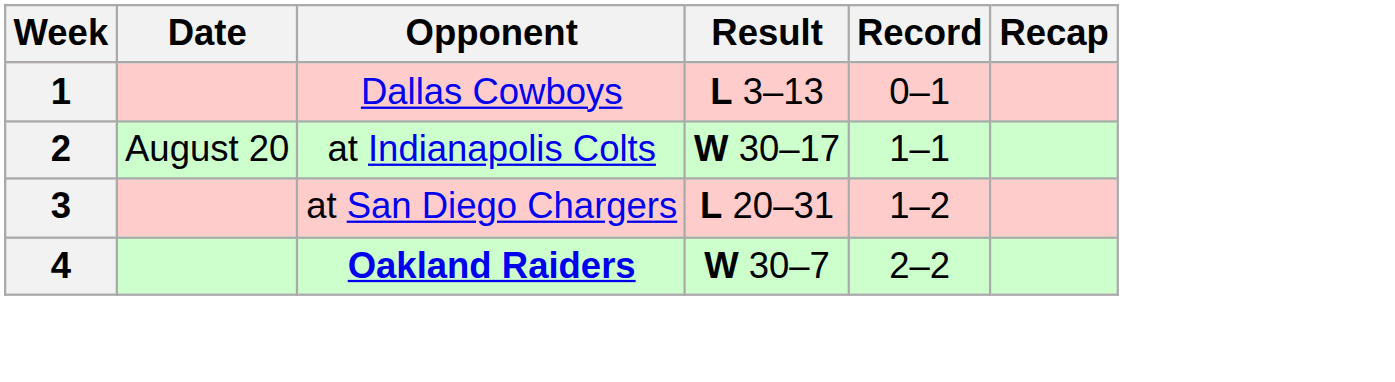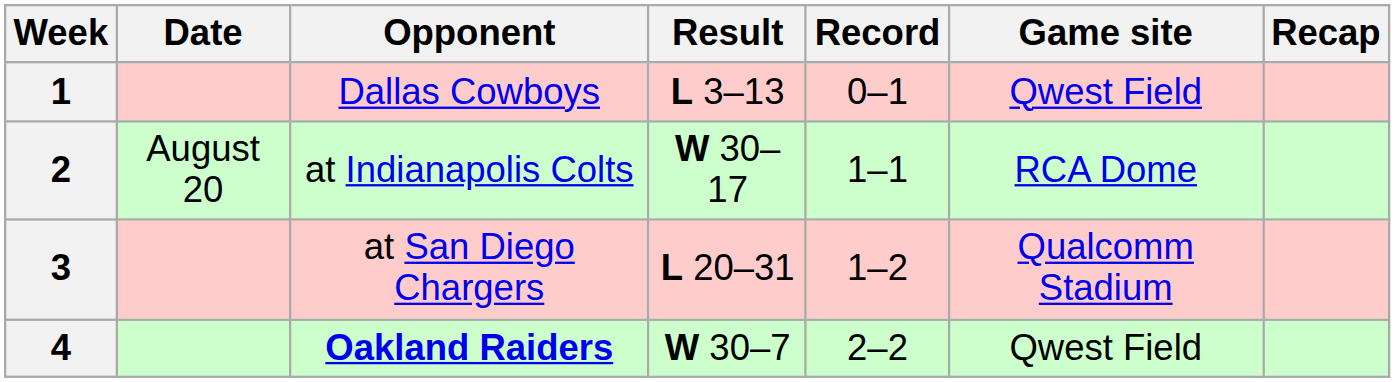+ column: (1106, 33)
